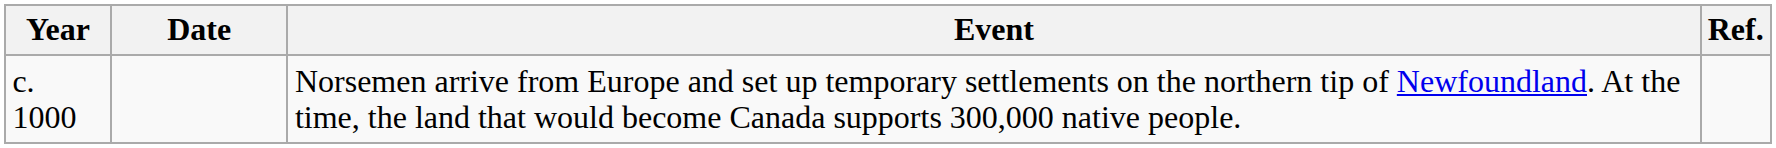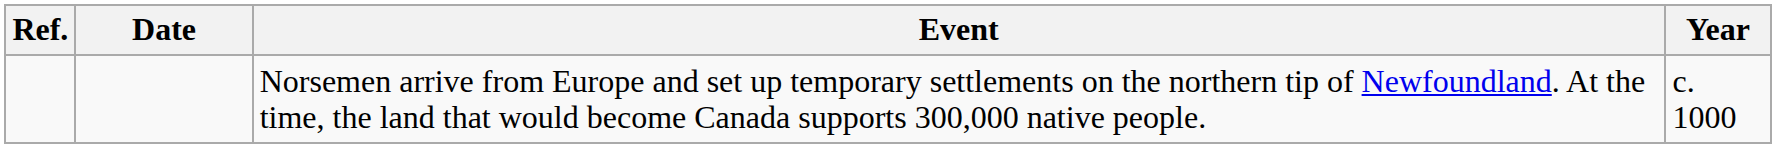columns swapped: (58, 29) <-> (1736, 29)
